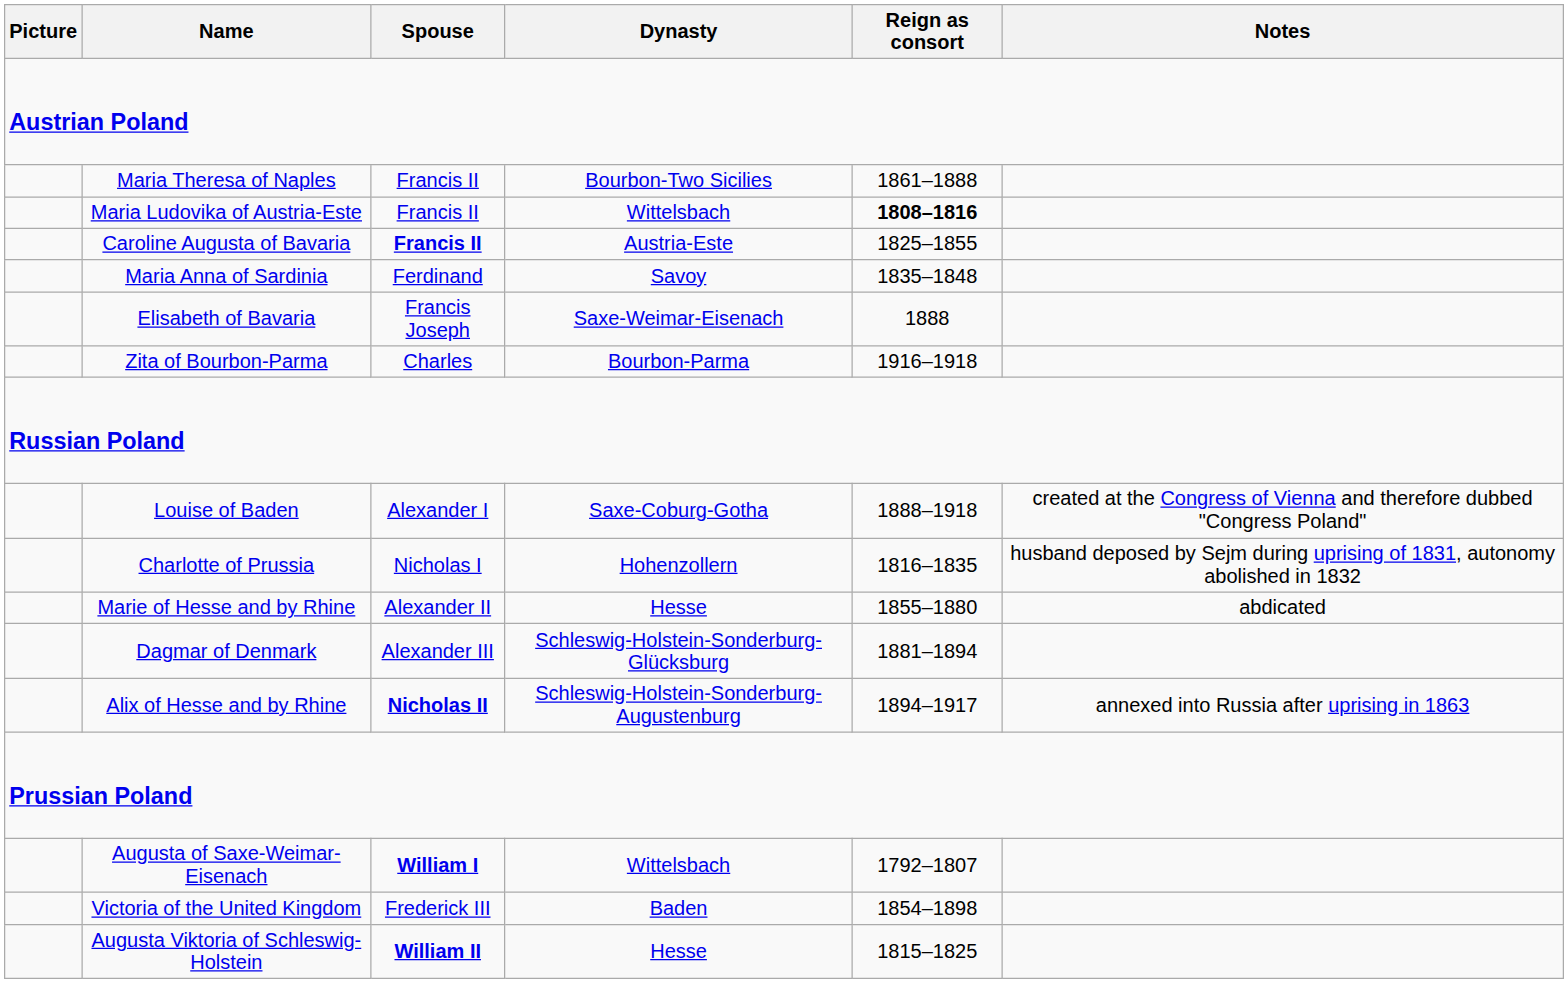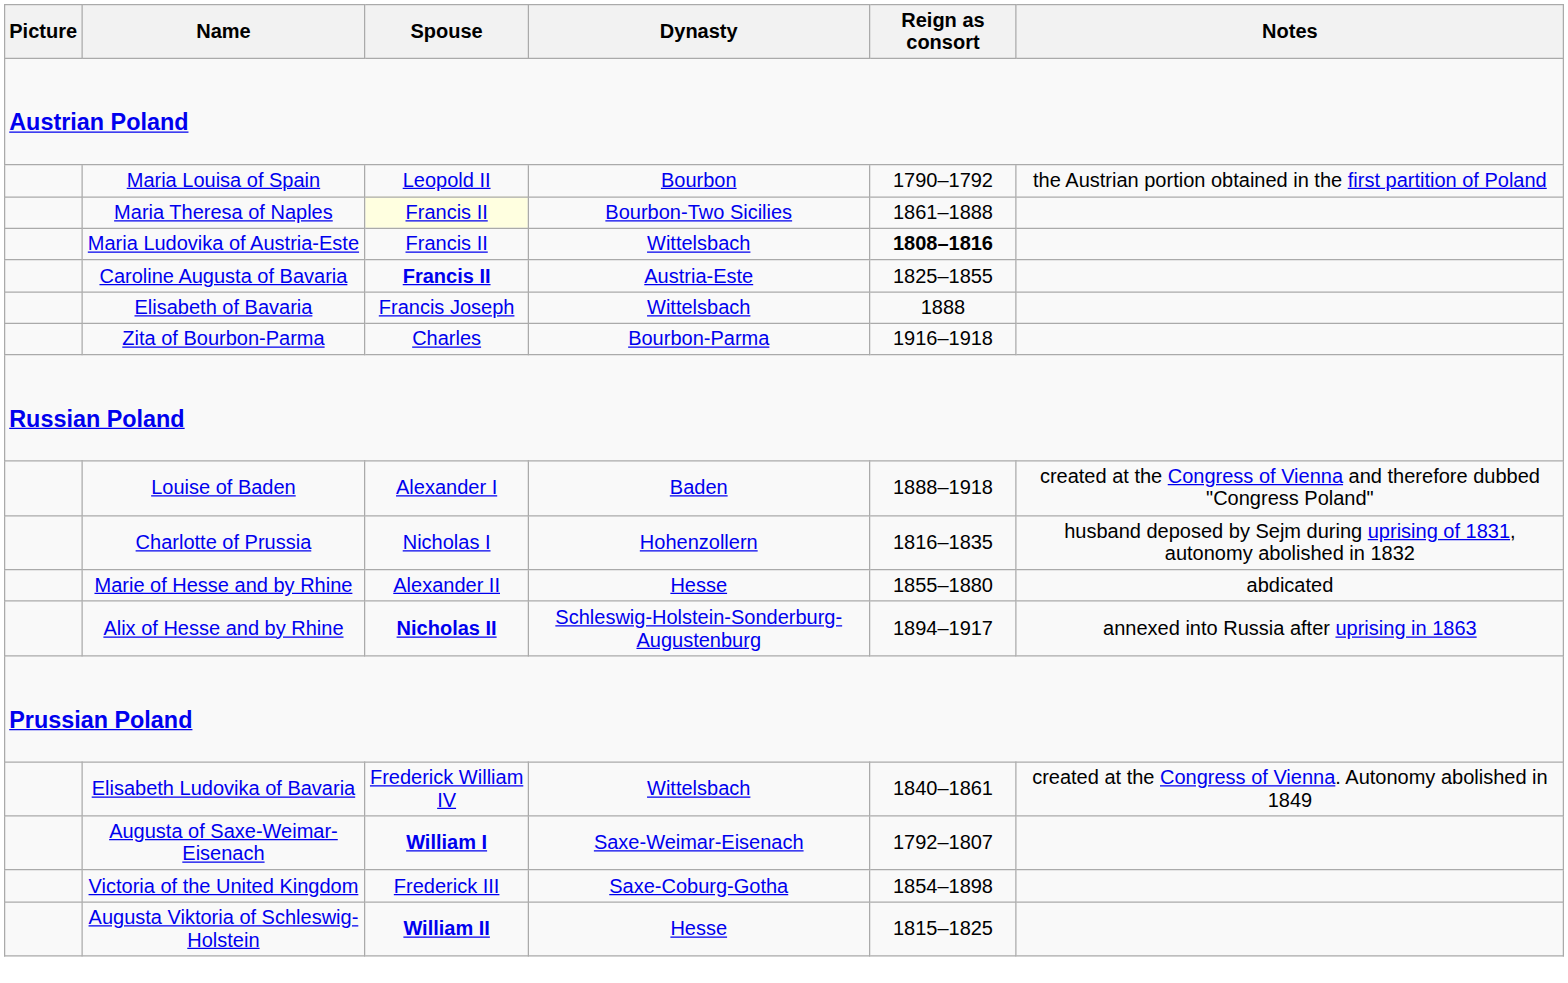+ row: (223, 180)
(438, 180) no background -> (447, 212) lightyellow background
- row: (226, 275)
(679, 318) Saxe-Weimar-Eisenach -> (699, 307) Wittelsbach
(679, 510) Saxe-Coburg-Gotha -> (699, 488) Baden
- row: (226, 650)
+ row: (223, 788)
(679, 865) Wittelsbach -> (699, 842) Saxe-Weimar-Eisenach
(679, 908) Baden -> (699, 885) Saxe-Coburg-Gotha
